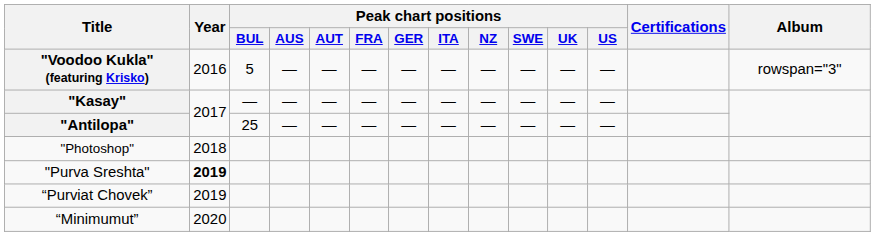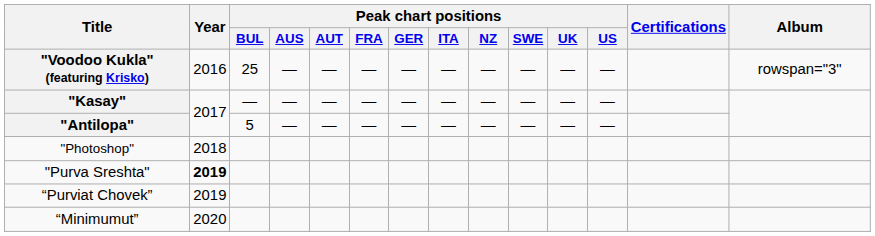(250, 69) 5 -> (250, 69) 25
(250, 124) 25 -> (250, 124) 5
